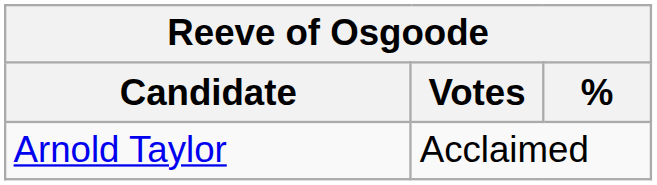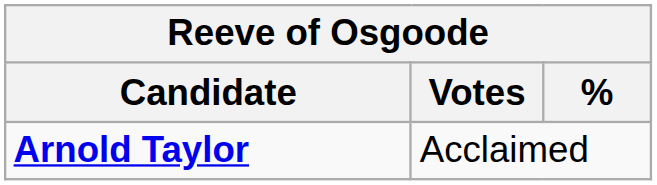(120, 149) normal -> (131, 149) bold
